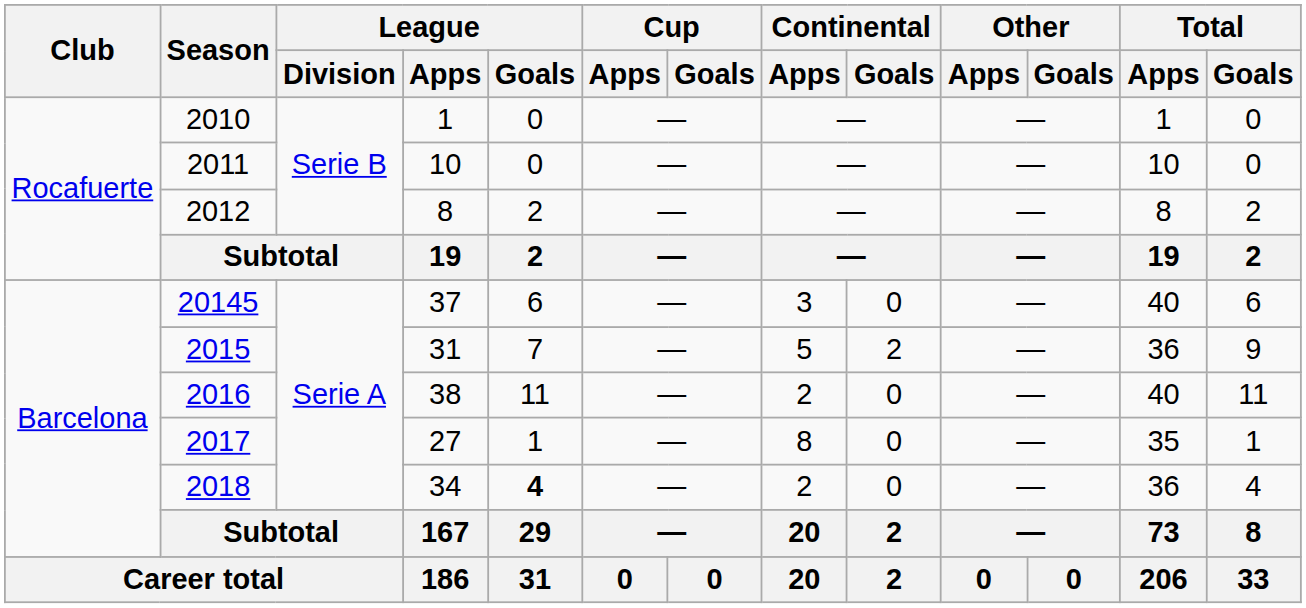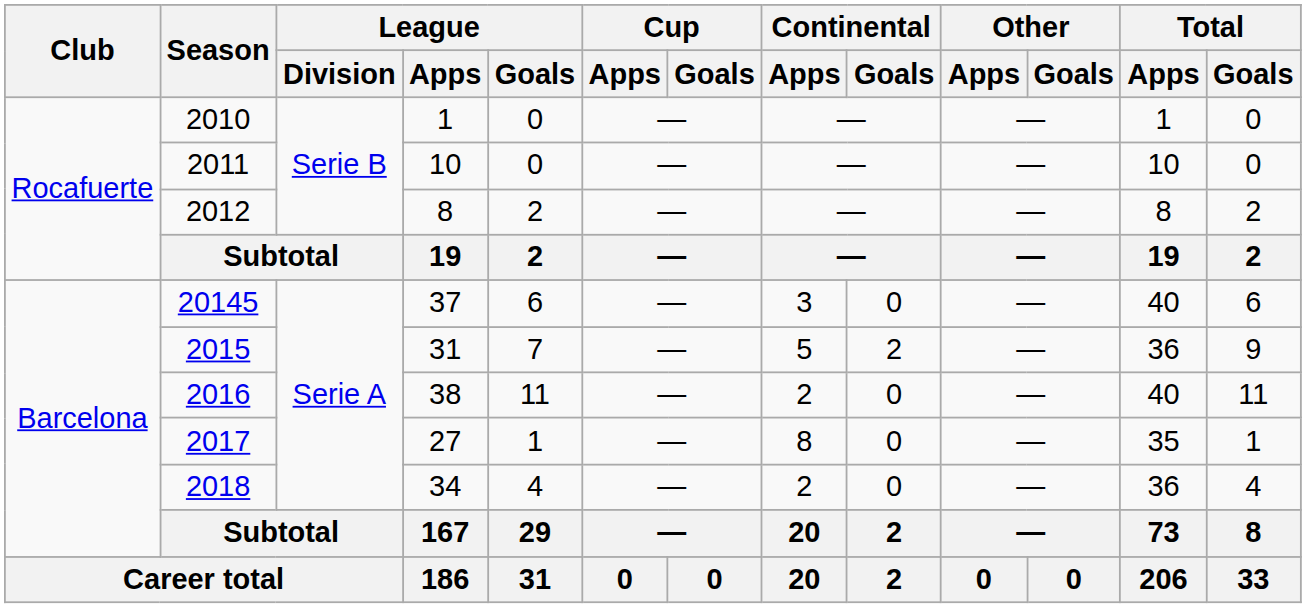(535, 486) bold -> (535, 486) normal
